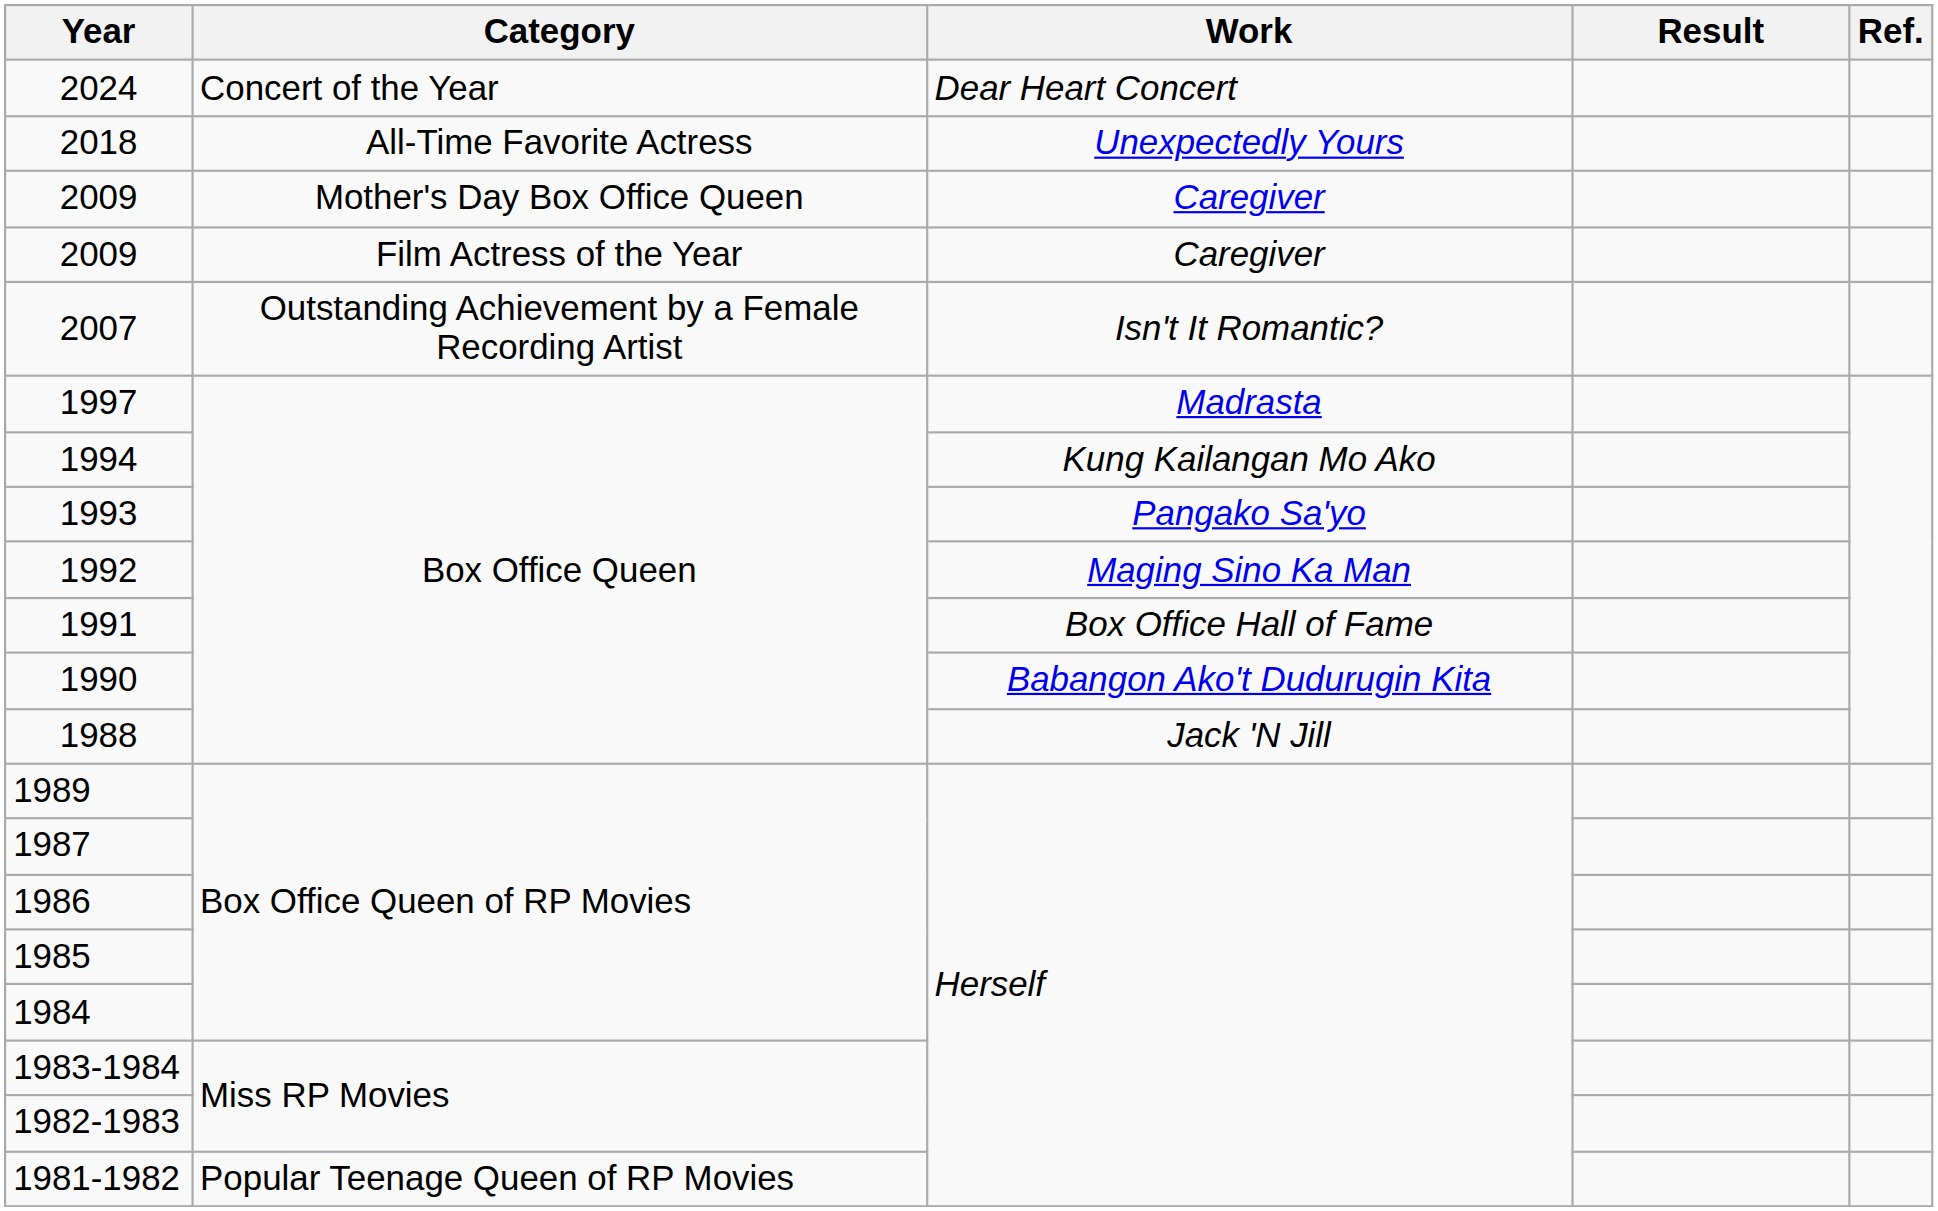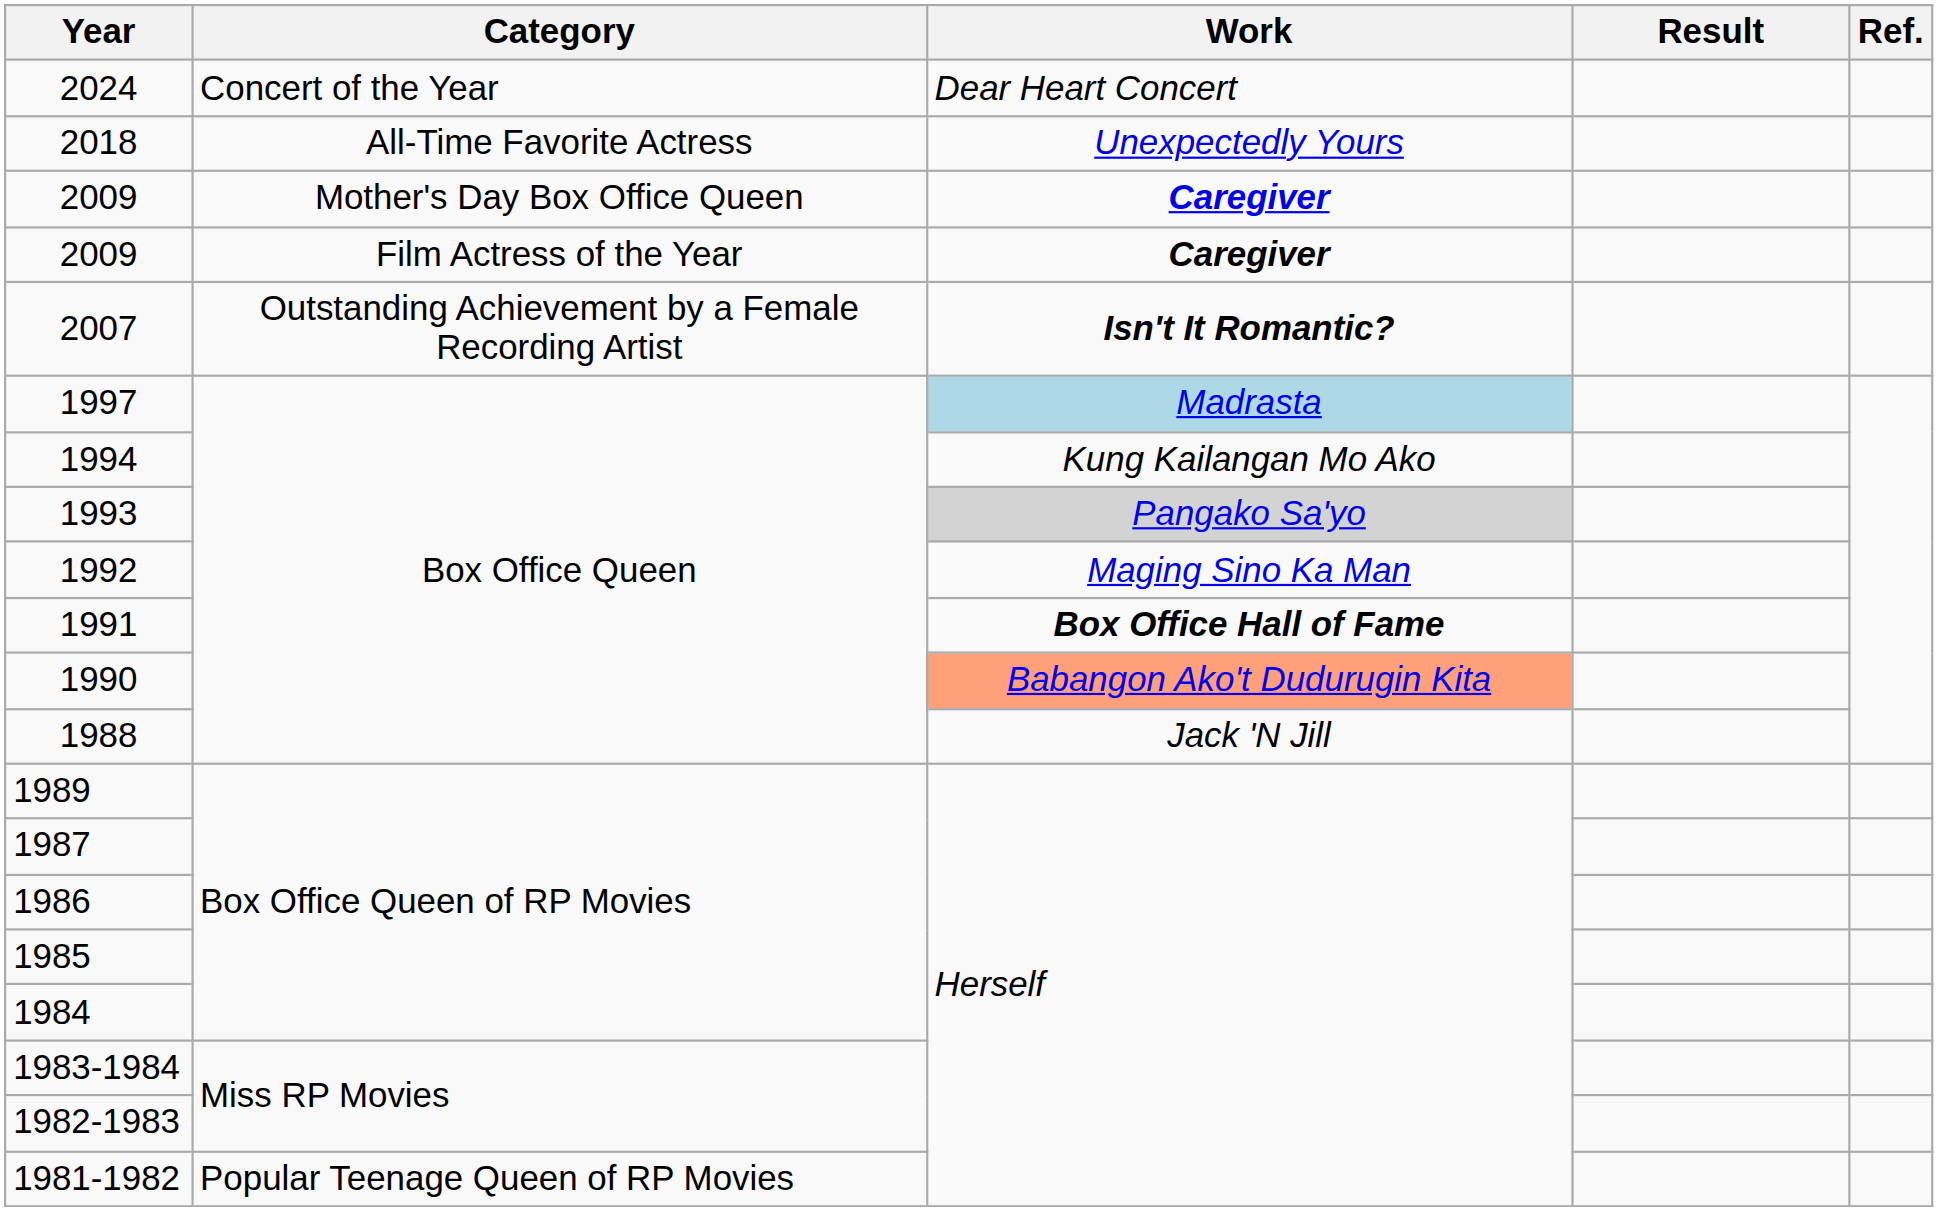(1249, 198) normal -> (1249, 198) bold
(1249, 253) normal -> (1249, 253) bold
(1249, 328) normal -> (1249, 328) bold
(1249, 403) no background -> (1249, 403) lightblue background
(1249, 513) no background -> (1249, 513) lightgrey background
(1249, 624) normal -> (1249, 624) bold
(1249, 679) no background -> (1249, 679) lightsalmon background
